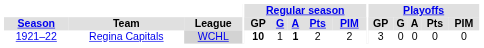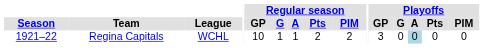(213, 37) lightgrey background -> (213, 37) no background
(258, 37) bold -> (258, 37) normal
(295, 37) bold -> (295, 37) normal
(415, 37) no background -> (415, 37) lightblue background
